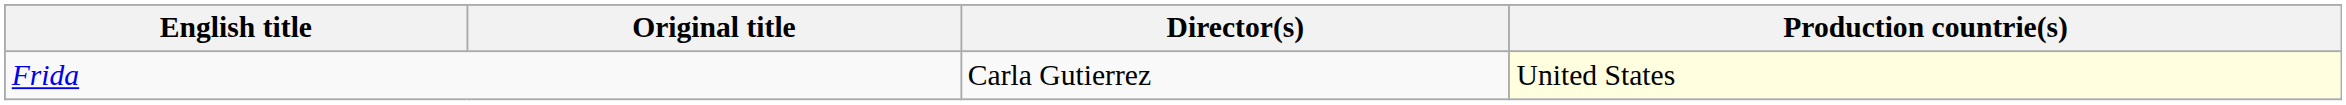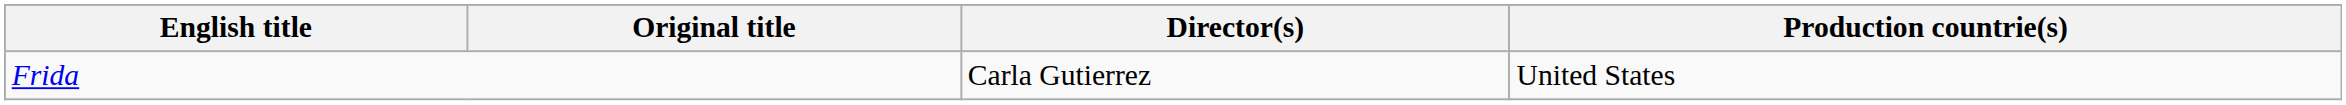(1596, 74) lightyellow background -> (1596, 74) no background
